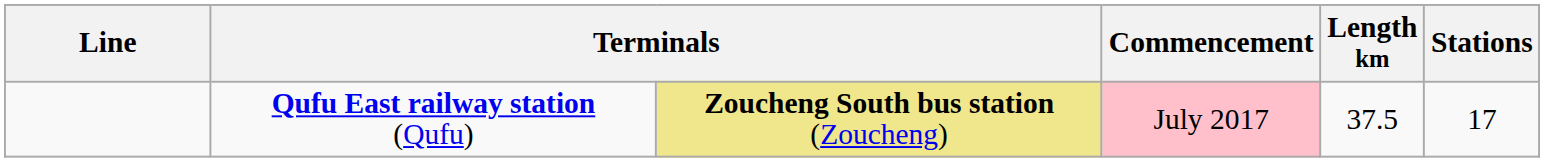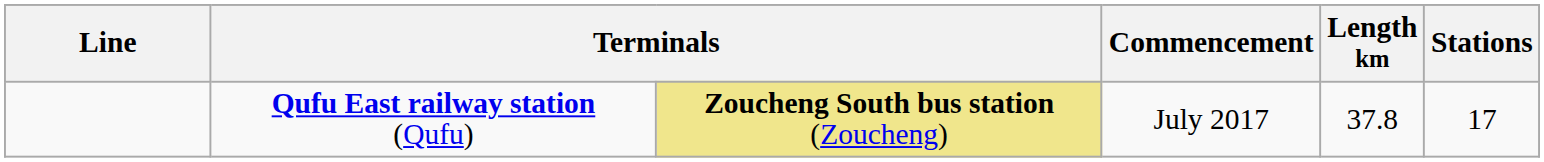(1211, 118) pink background -> (1211, 118) no background
(1372, 118) 37.5 -> (1372, 118) 37.8
